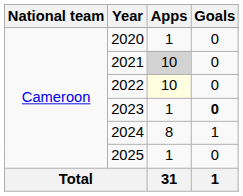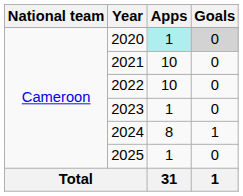(169, 39) no background -> (169, 39) paleturquoise background
(215, 39) no background -> (215, 39) lightgrey background
(169, 62) lightgrey background -> (169, 62) no background
(169, 86) lightyellow background -> (169, 86) no background
(215, 109) bold -> (215, 109) normal
